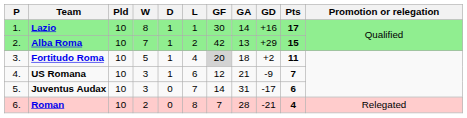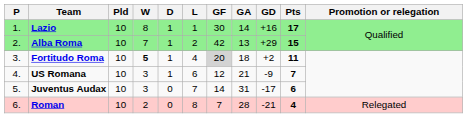(145, 58) normal -> (145, 58) bold
